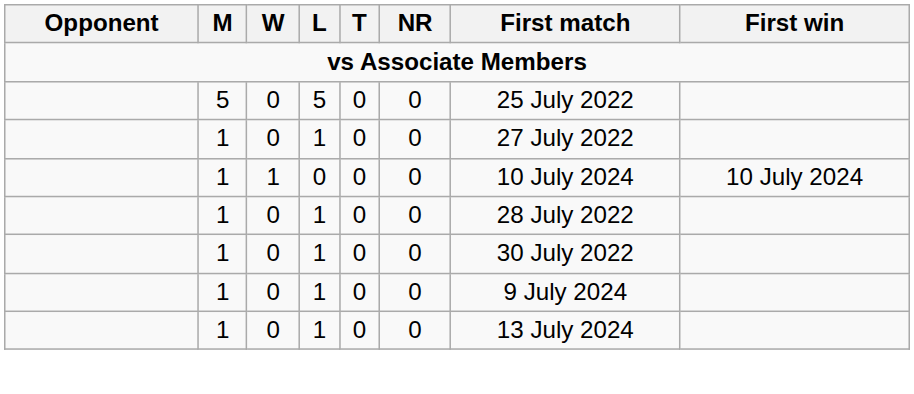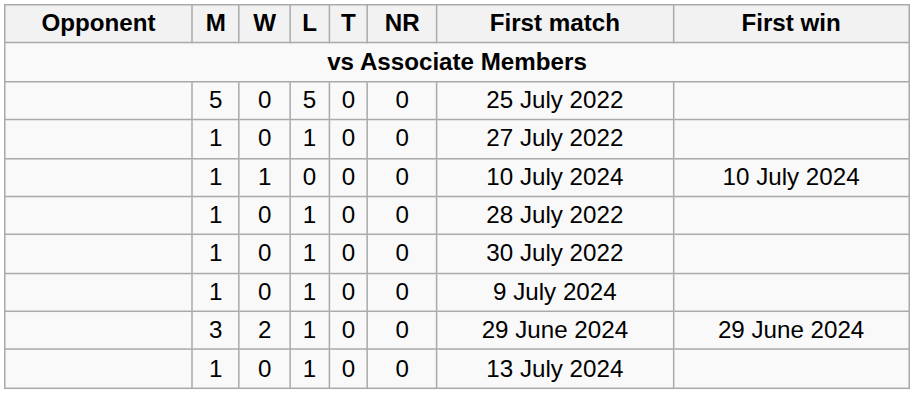+ row: (216, 330)
